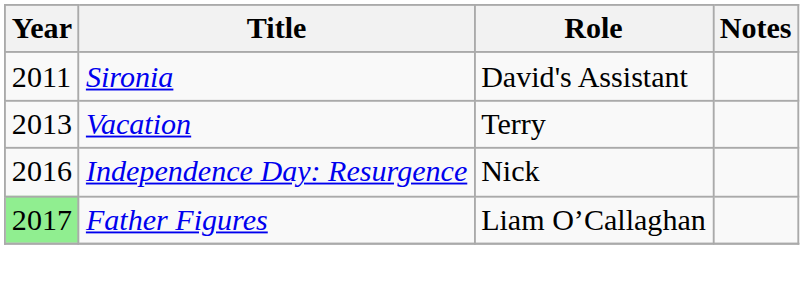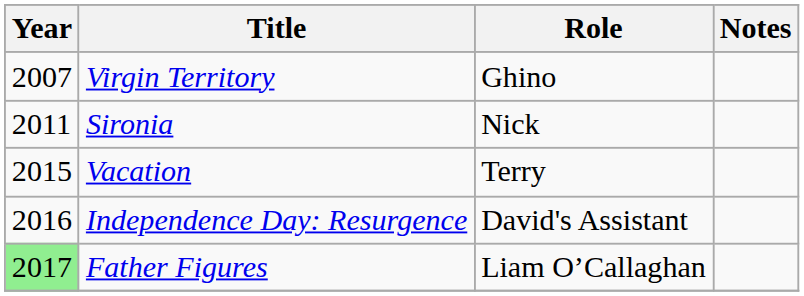+ row: (180, 76)
(585, 76) David's Assistant -> (510, 123) Nick
(42, 123) 2013 -> (42, 171) 2015
(510, 171) Nick -> (585, 219) David's Assistant
